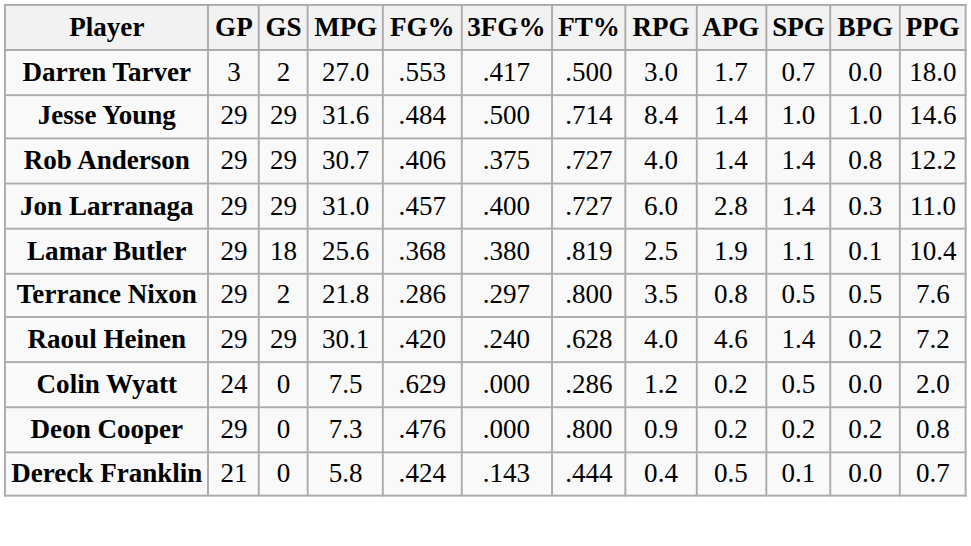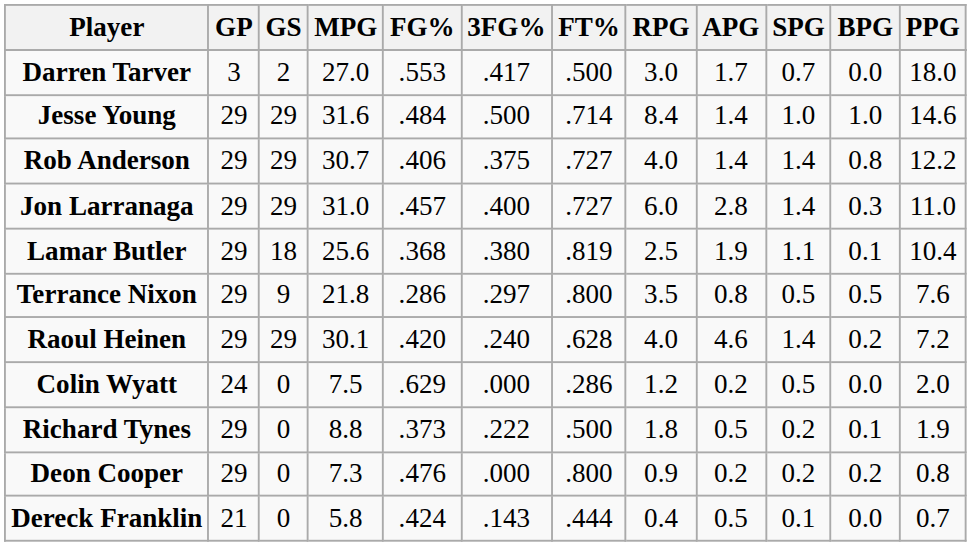(283, 295) 2 -> (283, 295) 9
+ row: (107, 429)
